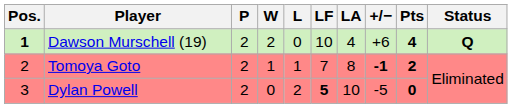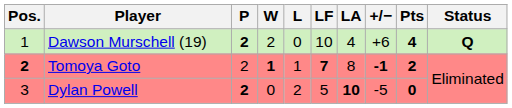(24, 41) bold -> (24, 41) normal
(244, 41) normal -> (244, 41) bold
(24, 66) normal -> (24, 66) bold
(271, 66) normal -> (271, 66) bold
(324, 66) normal -> (324, 66) bold
(244, 90) normal -> (244, 90) bold
(324, 90) bold -> (324, 90) normal
(351, 90) normal -> (351, 90) bold
